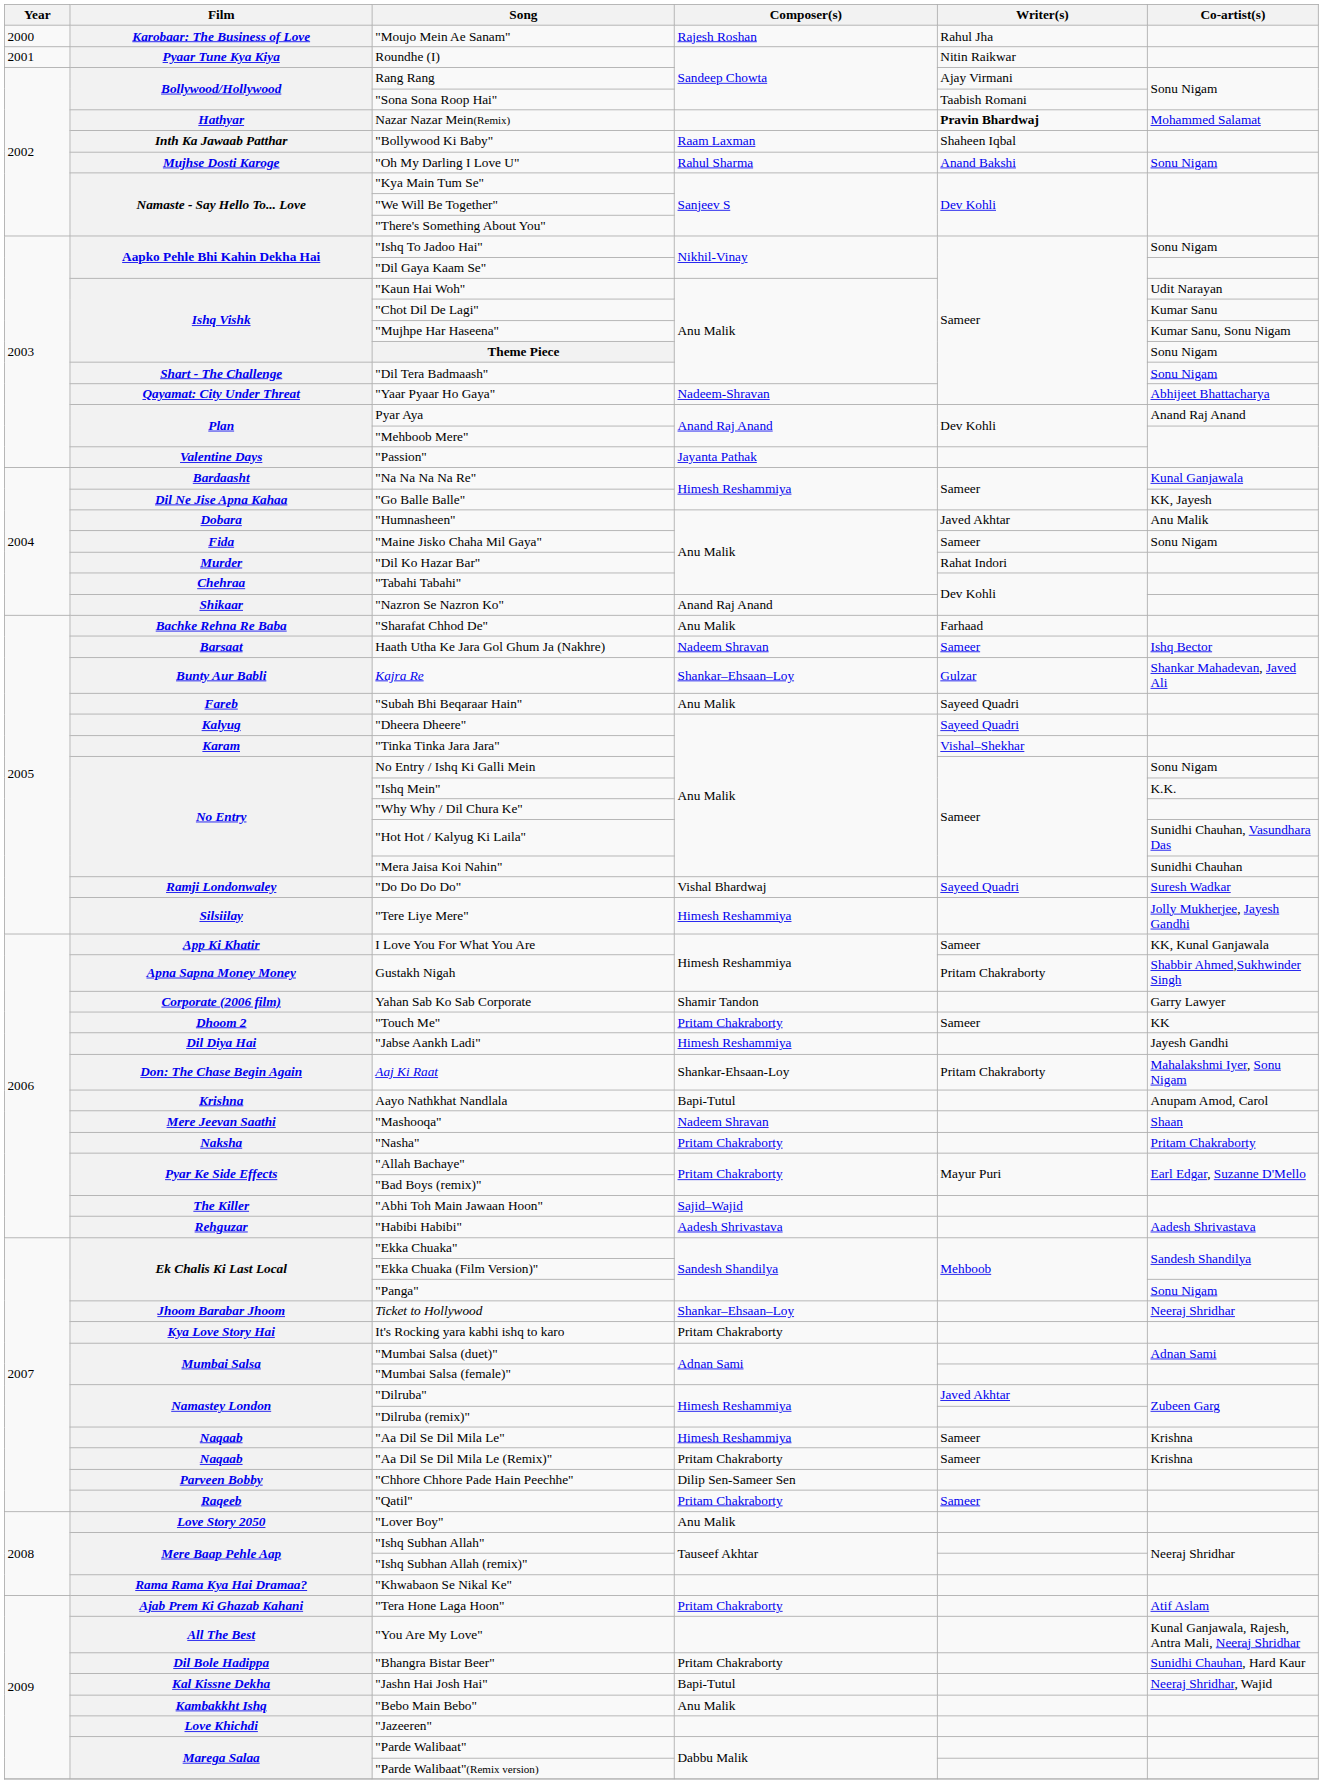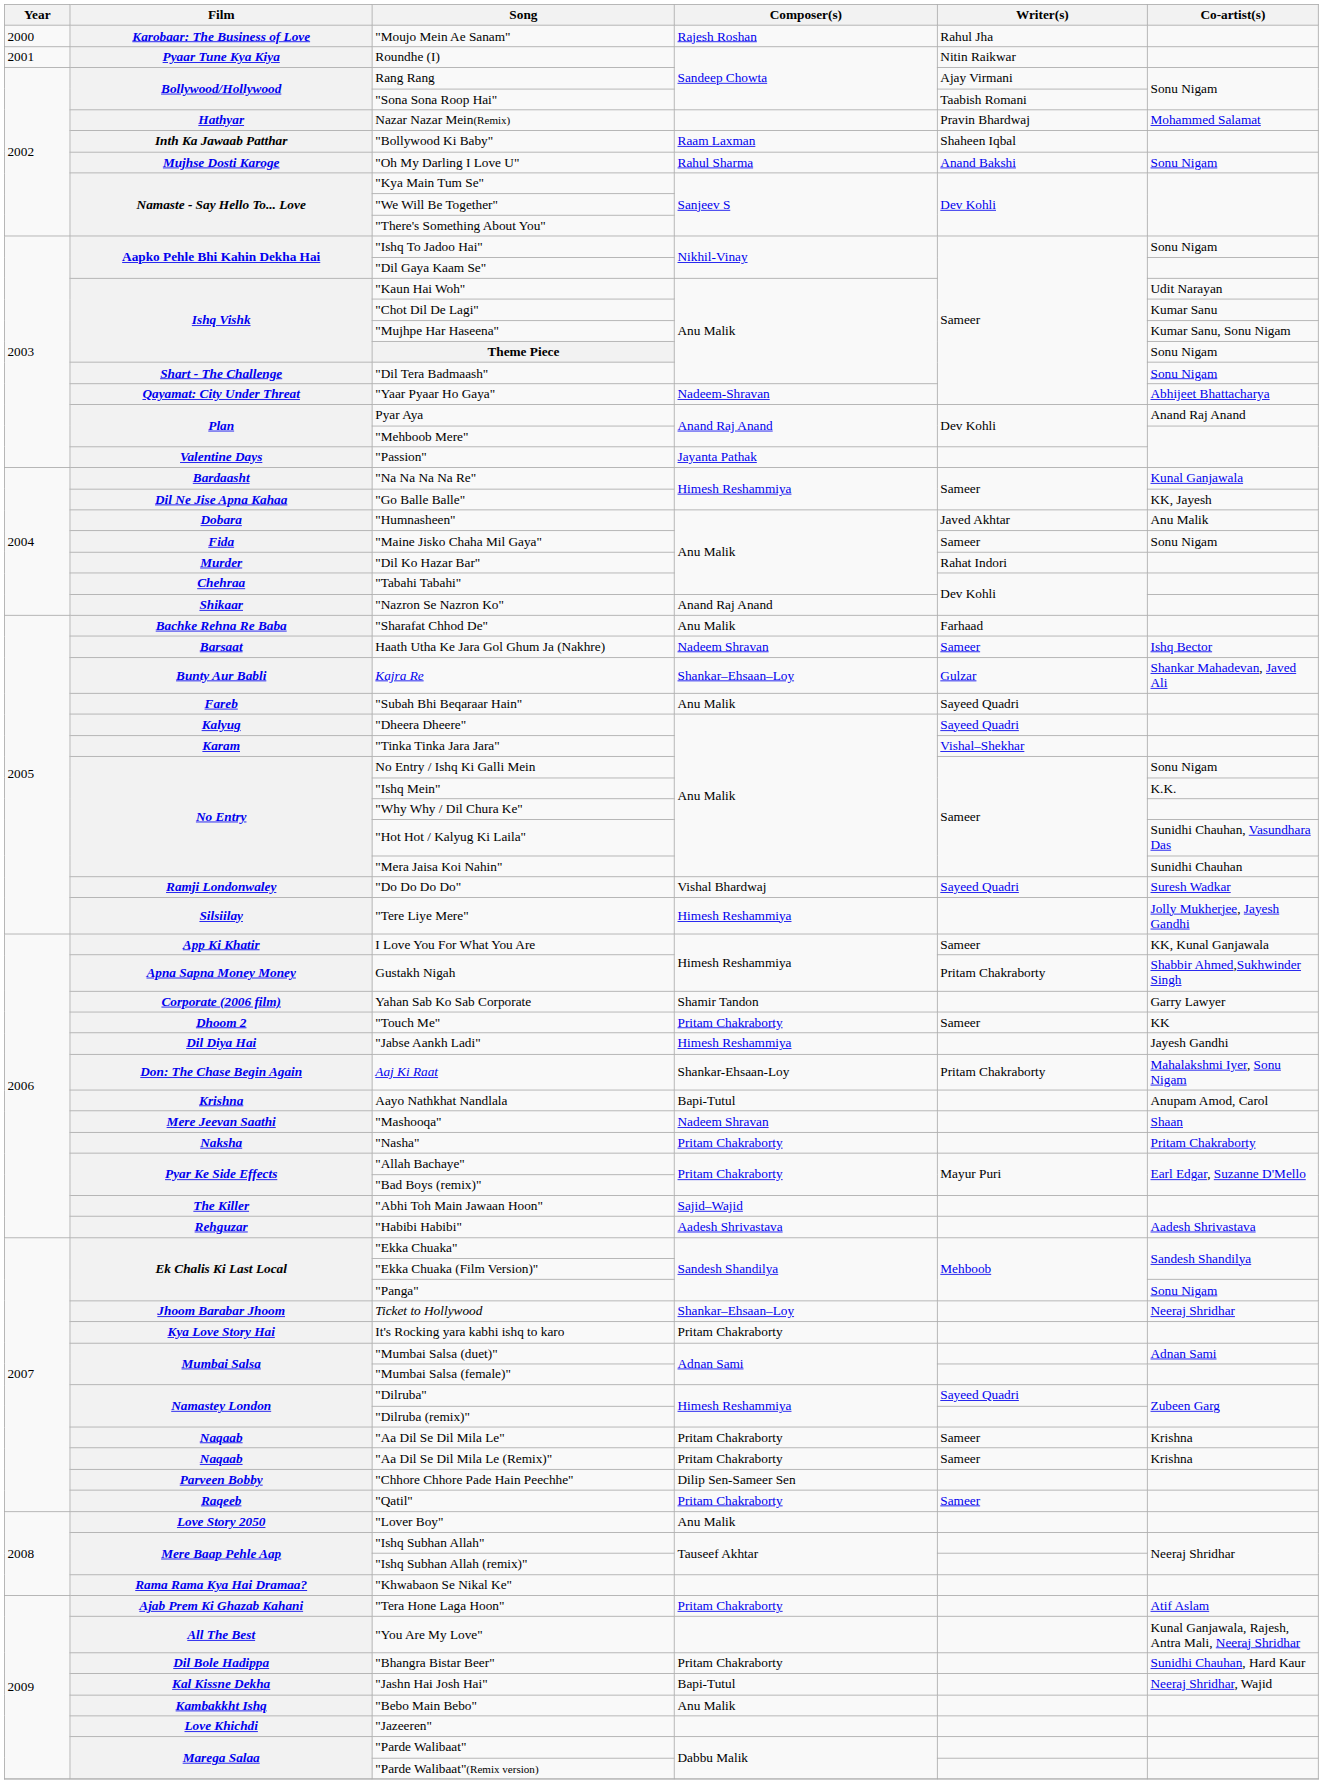(990, 120) bold -> (985, 120) normal
(975, 1395) Javed Akhtar -> (980, 1395) Sayeed Quadri
(735, 1437) Himesh Reshammiya -> (730, 1437) Pritam Chakraborty
